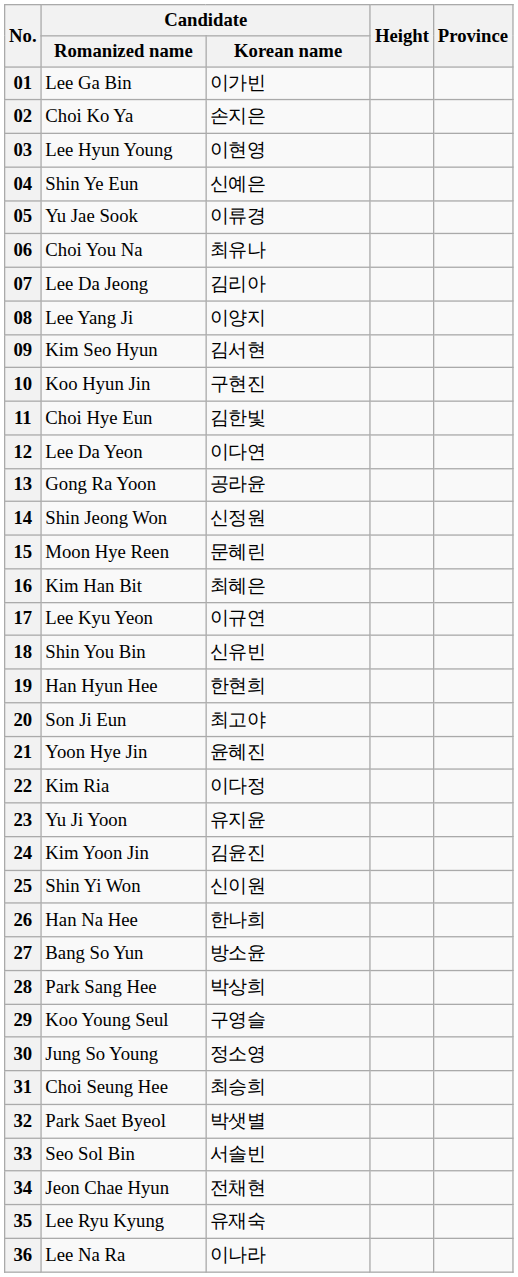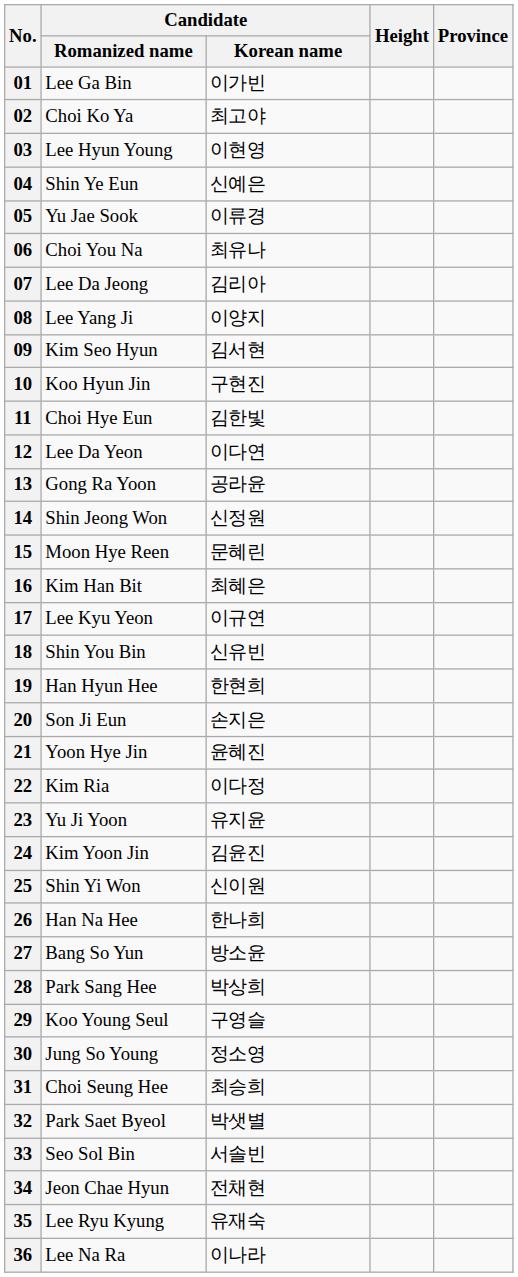(237, 116) 손지은 -> (237, 116) 최고야
(237, 719) 최고야 -> (237, 719) 손지은
